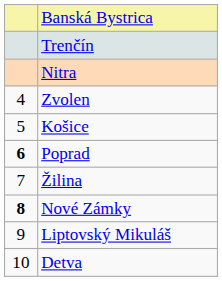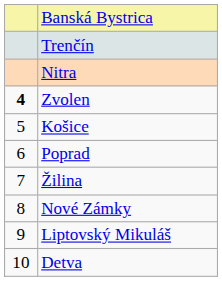(21, 99) normal -> (21, 99) bold
(21, 153) bold -> (21, 153) normal
(21, 208) bold -> (21, 208) normal
